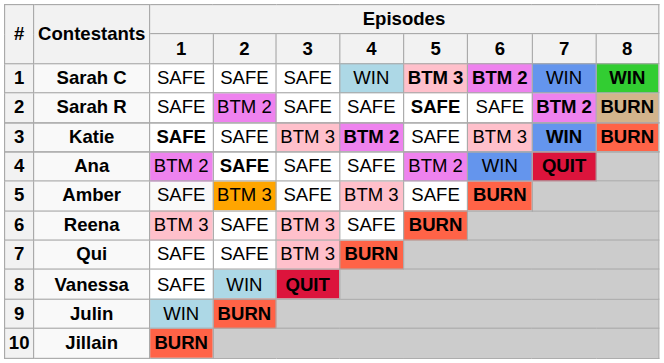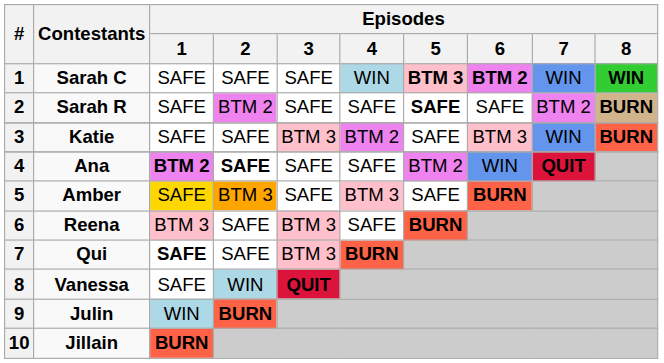(564, 107) bold -> (564, 107) normal
(181, 136) bold -> (182, 136) normal
(371, 136) bold -> (372, 136) normal
(564, 136) bold -> (564, 136) normal
(181, 166) normal -> (182, 166) bold
(181, 195) no background -> (182, 195) gold background
(181, 254) normal -> (182, 254) bold
